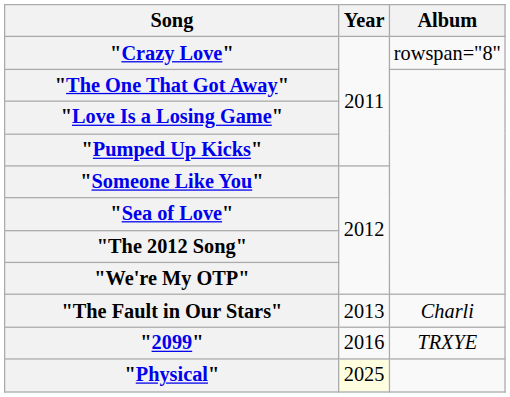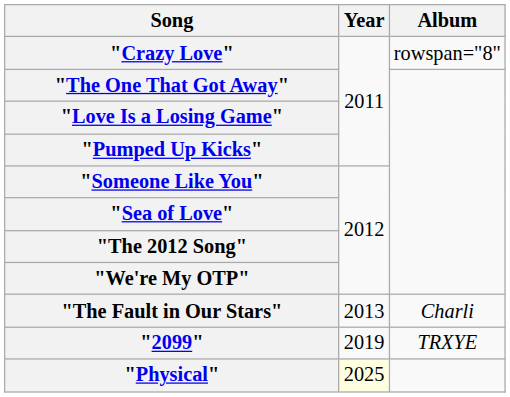(364, 342) 2016 -> (364, 342) 2019
